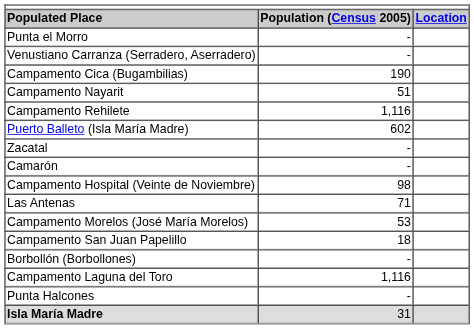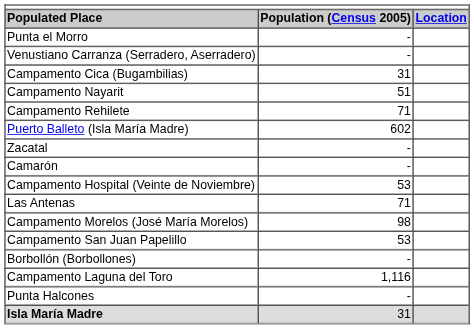(401, 74) 190 -> (404, 74) 31
(396, 111) 1,116 -> (404, 111) 71
(404, 185) 98 -> (404, 185) 53
(404, 222) 53 -> (404, 222) 98
(404, 240) 18 -> (404, 240) 53
